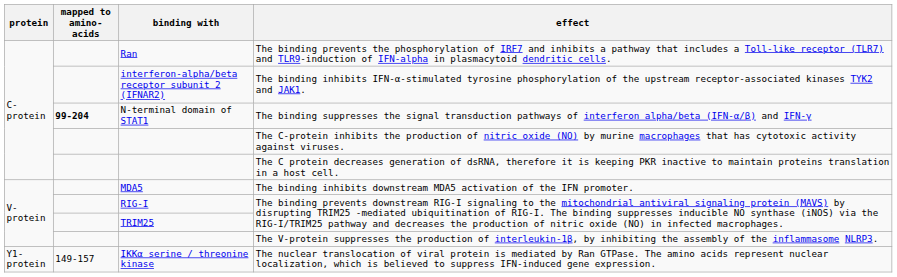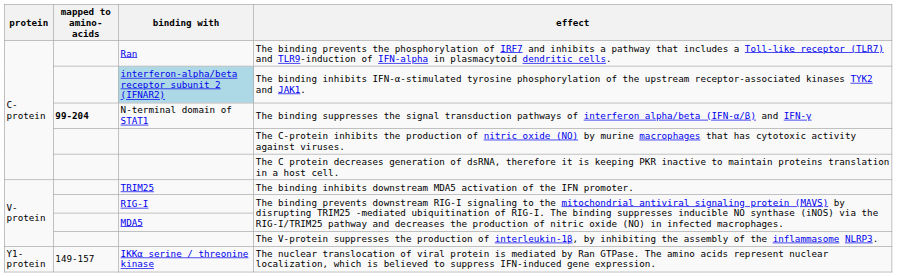(179, 85) no background -> (179, 85) lightblue background
(132, 187) MDA5 -> (137, 187) TRIM25
(137, 222) TRIM25 -> (132, 222) MDA5
